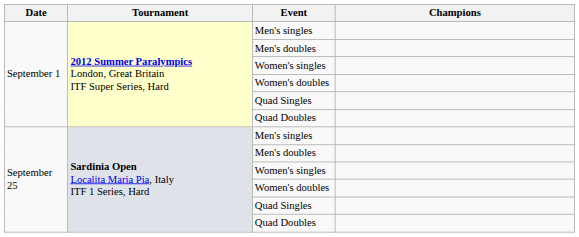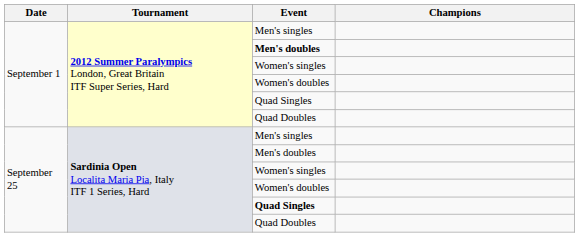(285, 47) normal -> (287, 47) bold
(283, 205) normal -> (285, 205) bold
